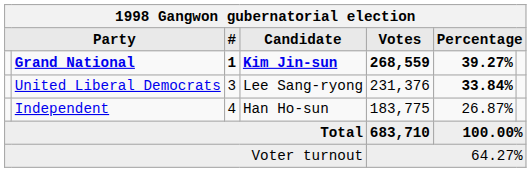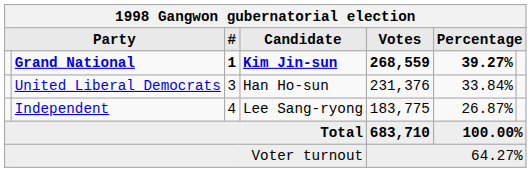(303, 86) Lee Sang-ryong -> (286, 86) Han Ho-sun
(487, 86) bold -> (487, 86) normal
(286, 109) Han Ho-sun -> (303, 109) Lee Sang-ryong
